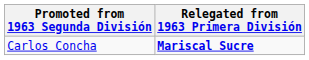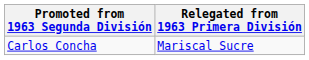(205, 46) bold -> (205, 46) normal
